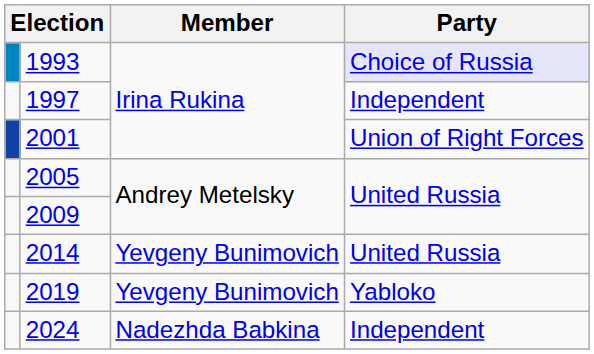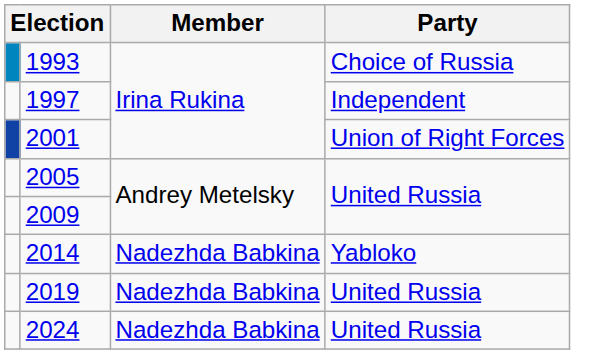(441, 61) lavender background -> (422, 61) no background
(227, 253) Yevgeny Bunimovich -> (218, 253) Nadezhda Babkina
(425, 253) United Russia -> (374, 253) Yabloko
(227, 291) Yevgeny Bunimovich -> (218, 291) Nadezhda Babkina
(393, 291) Yabloko -> (406, 291) United Russia
(417, 330) Independent -> (406, 330) United Russia
